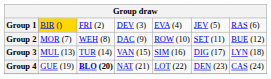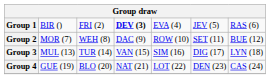(51, 24) gold background -> (51, 24) no background
(131, 24) normal -> (131, 24) bold
(96, 66) bold -> (95, 66) normal
